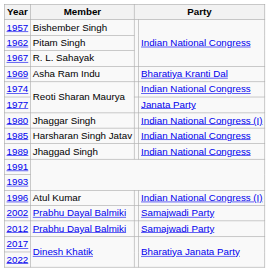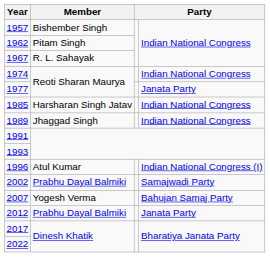- row: (17, 74)
- row: (17, 120)
+ row: (17, 197)
(178, 228) Samajwadi Party -> (168, 213) Janata Party
